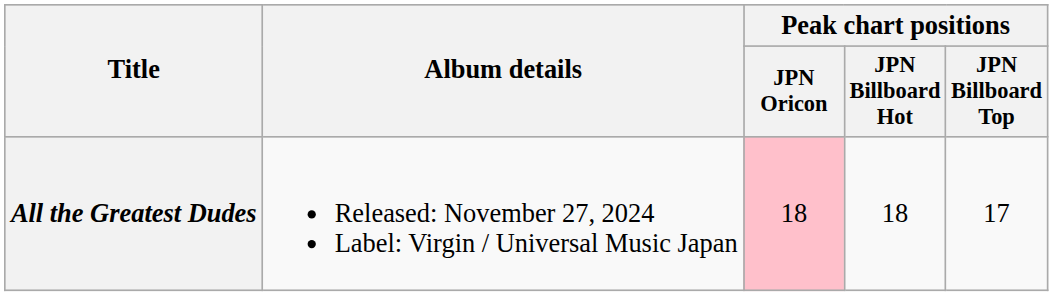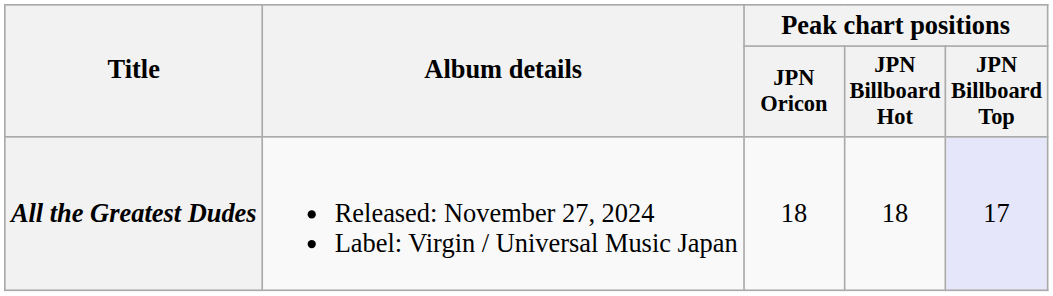(794, 213) pink background -> (794, 213) no background
(997, 213) no background -> (997, 213) lavender background
